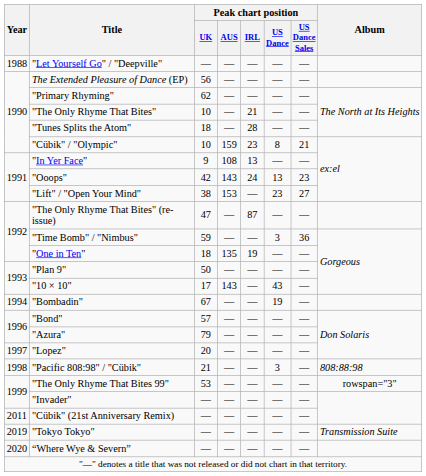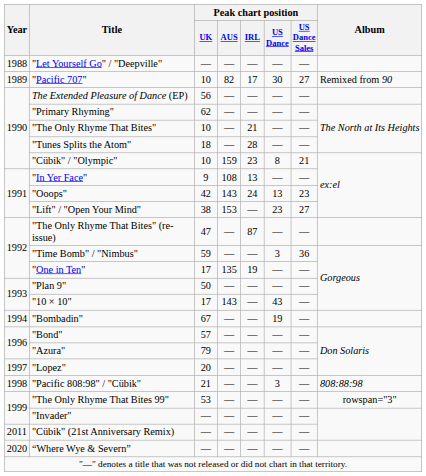+ row: (59, 79)
(206, 253) 18 -> (206, 270) 17
- row: (63, 432)
